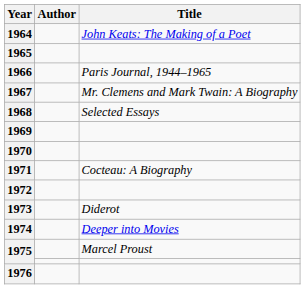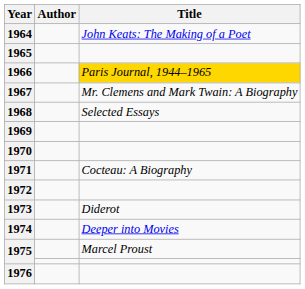(146, 72) no background -> (146, 72) gold background
